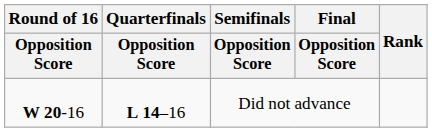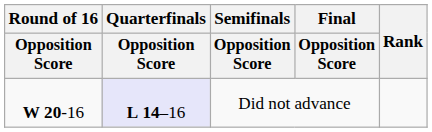(156, 113) no background -> (156, 113) lavender background
